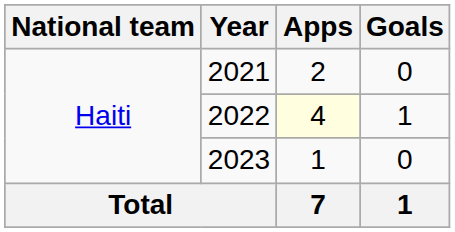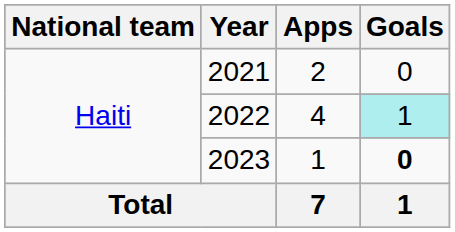(318, 115) lightyellow background -> (318, 115) no background
(405, 115) no background -> (405, 115) paleturquoise background
(405, 159) normal -> (405, 159) bold
